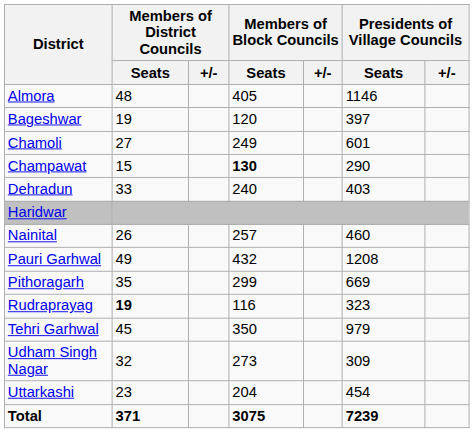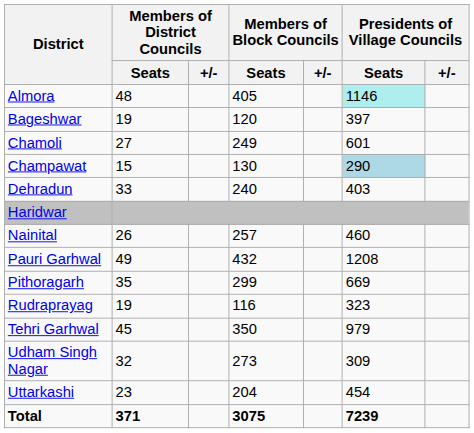(362, 95) no background -> (362, 95) paleturquoise background
(245, 166) bold -> (245, 166) normal
(358, 166) no background -> (358, 166) lightblue background
(124, 306) bold -> (124, 306) normal
